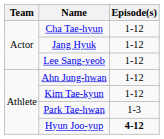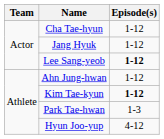(134, 61) normal -> (134, 61) bold
(134, 93) normal -> (134, 93) bold
(134, 126) bold -> (134, 126) normal
